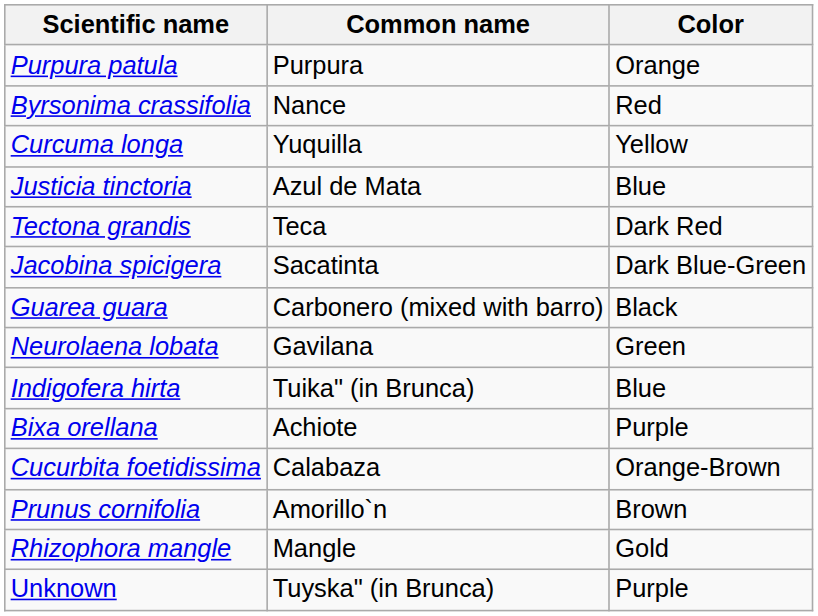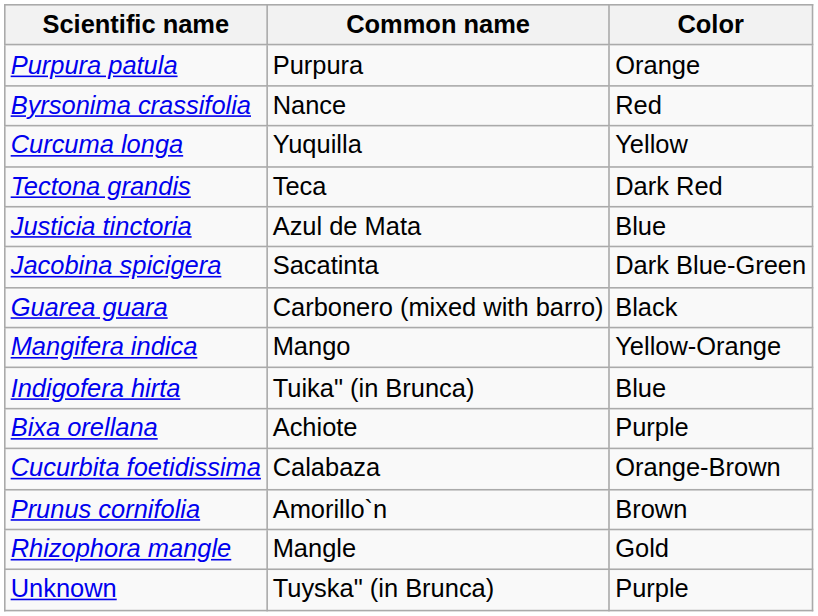rows swapped: (101, 186) <-> (101, 226)
- row: (115, 347)
+ row: (104, 347)
